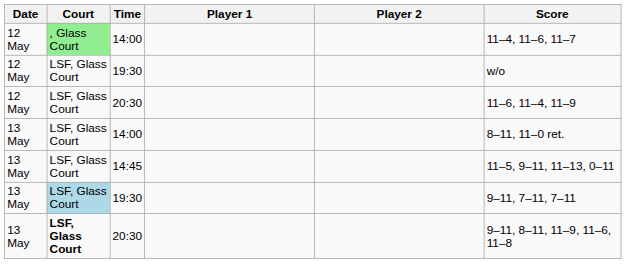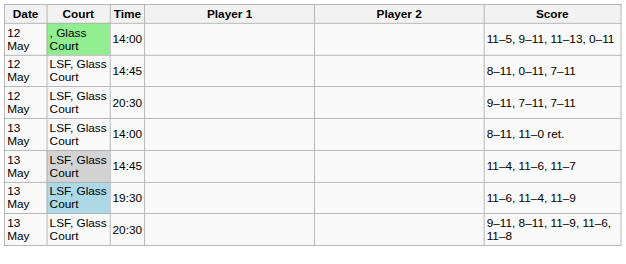(531, 39) 11–4, 11–6, 11–7 -> (551, 39) 11–5, 9–11, 11–13, 0–11
+ row: (18, 71)
- row: (18, 71)
(531, 103) 11–6, 11–4, 11–9 -> (531, 103) 9–11, 7–11, 7–11
(78, 166) no background -> (78, 166) lightgrey background
(551, 166) 11–5, 9–11, 11–13, 0–11 -> (531, 166) 11–4, 11–6, 11–7
(531, 198) 9–11, 7–11, 7–11 -> (531, 198) 11–6, 11–4, 11–9
(66, 237) bold -> (78, 230) normal
